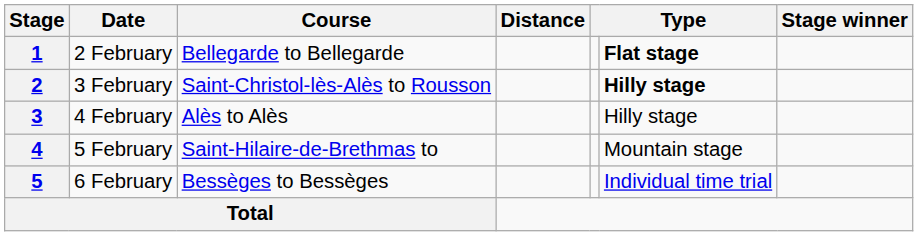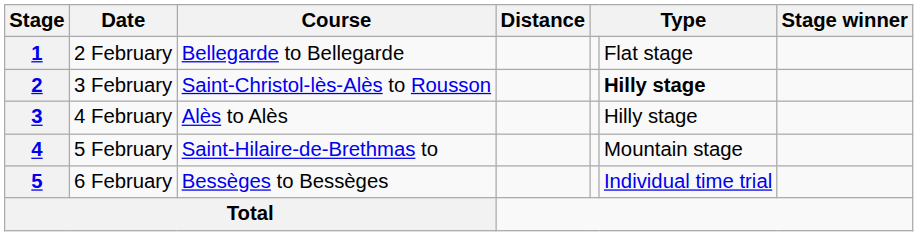(651, 52) bold -> (649, 52) normal
